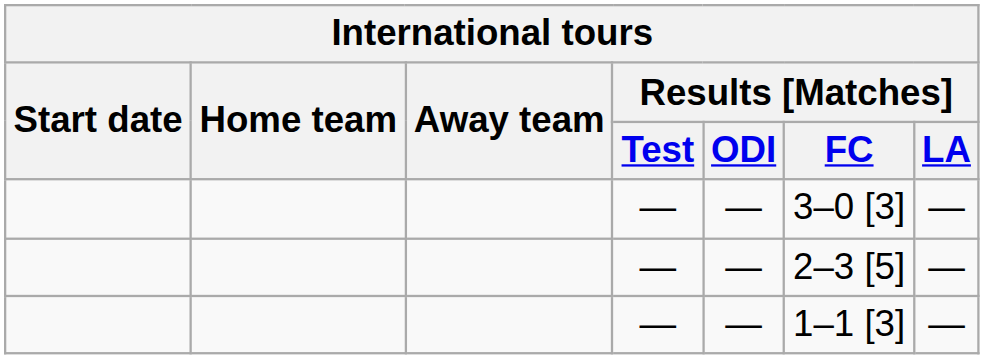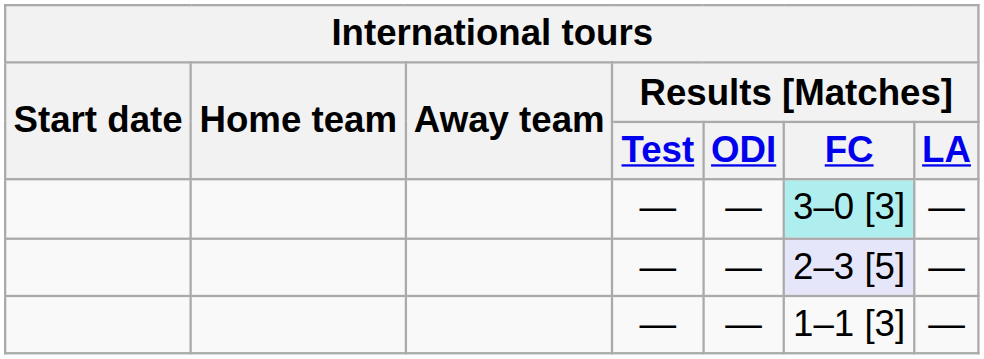(849, 207) no background -> (849, 207) paleturquoise background
(849, 265) no background -> (849, 265) lavender background
